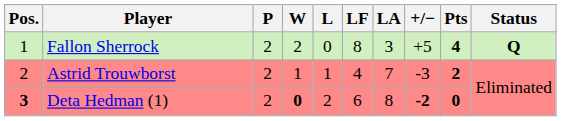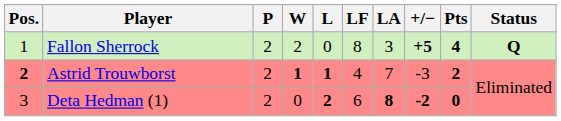(423, 45) normal -> (423, 45) bold
(24, 73) normal -> (24, 73) bold
(298, 73) normal -> (298, 73) bold
(327, 73) normal -> (327, 73) bold
(24, 101) bold -> (24, 101) normal
(298, 101) bold -> (298, 101) normal
(327, 101) normal -> (327, 101) bold
(389, 101) normal -> (389, 101) bold
